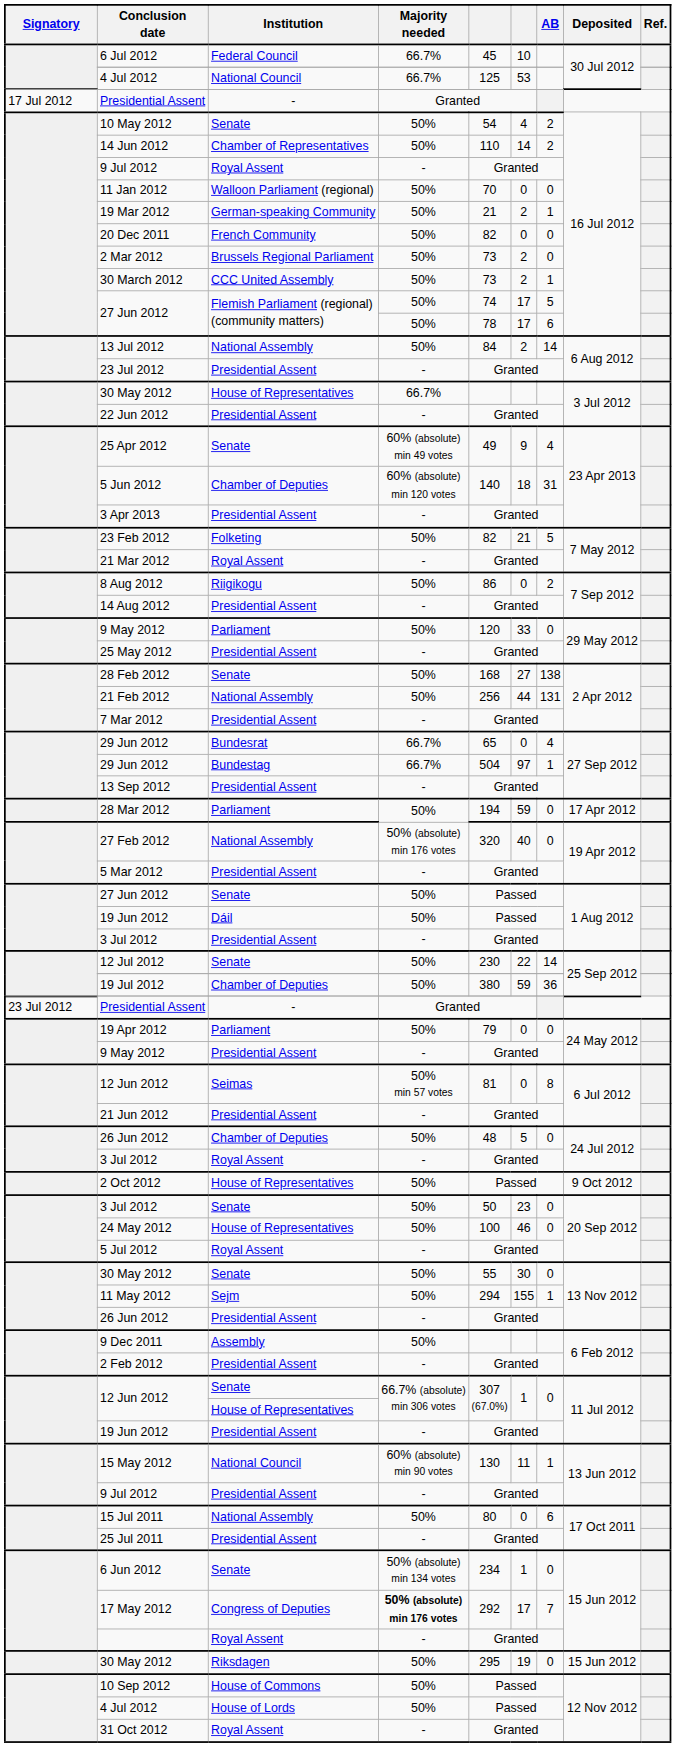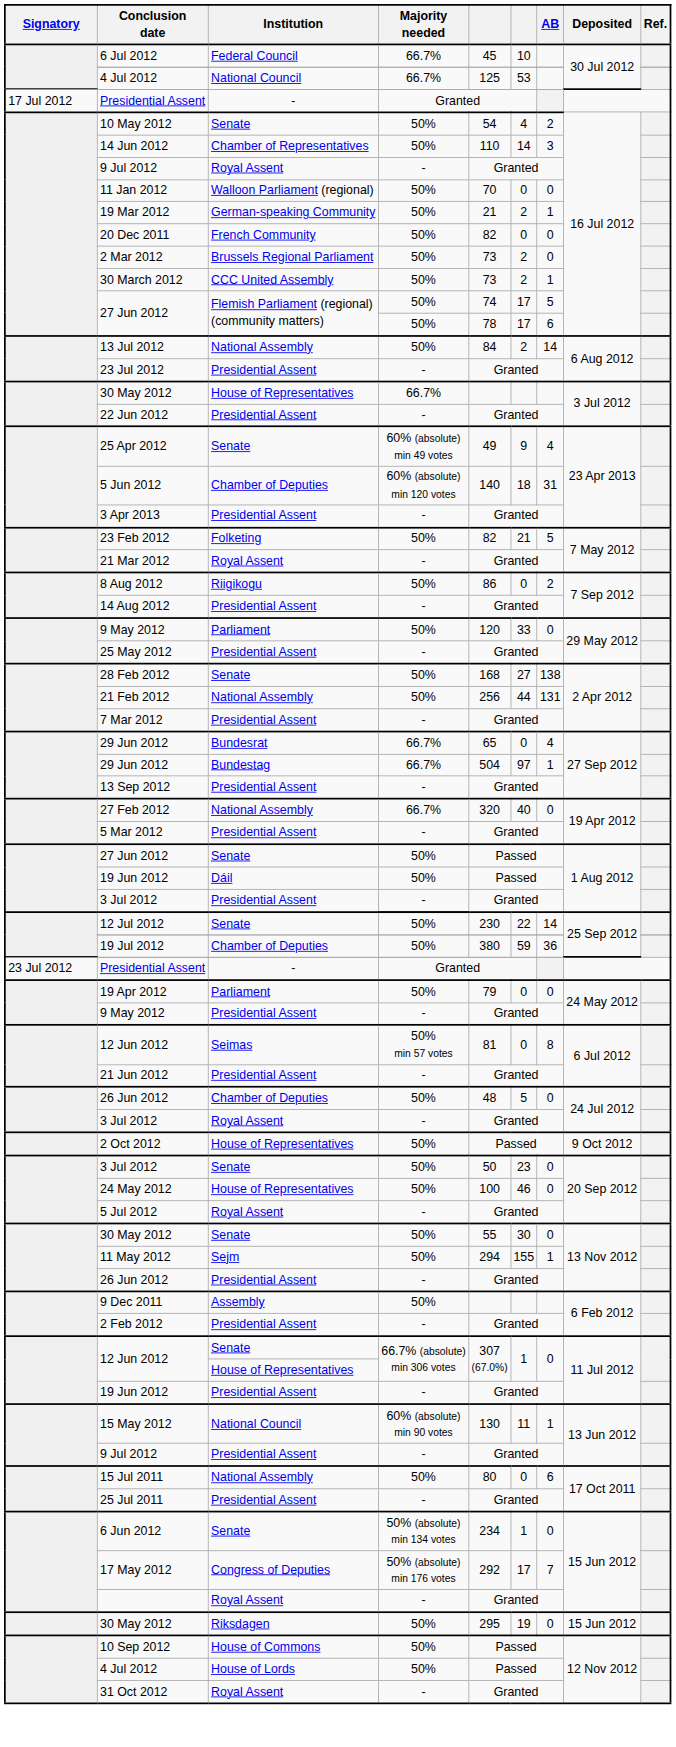(550, 146) 2 -> (550, 146) 3
- row: (135, 810)
(423, 841) 50% (absolute) min 176 votes -> (423, 810) 66.7%
(423, 1609) bold -> (423, 1570) normal
